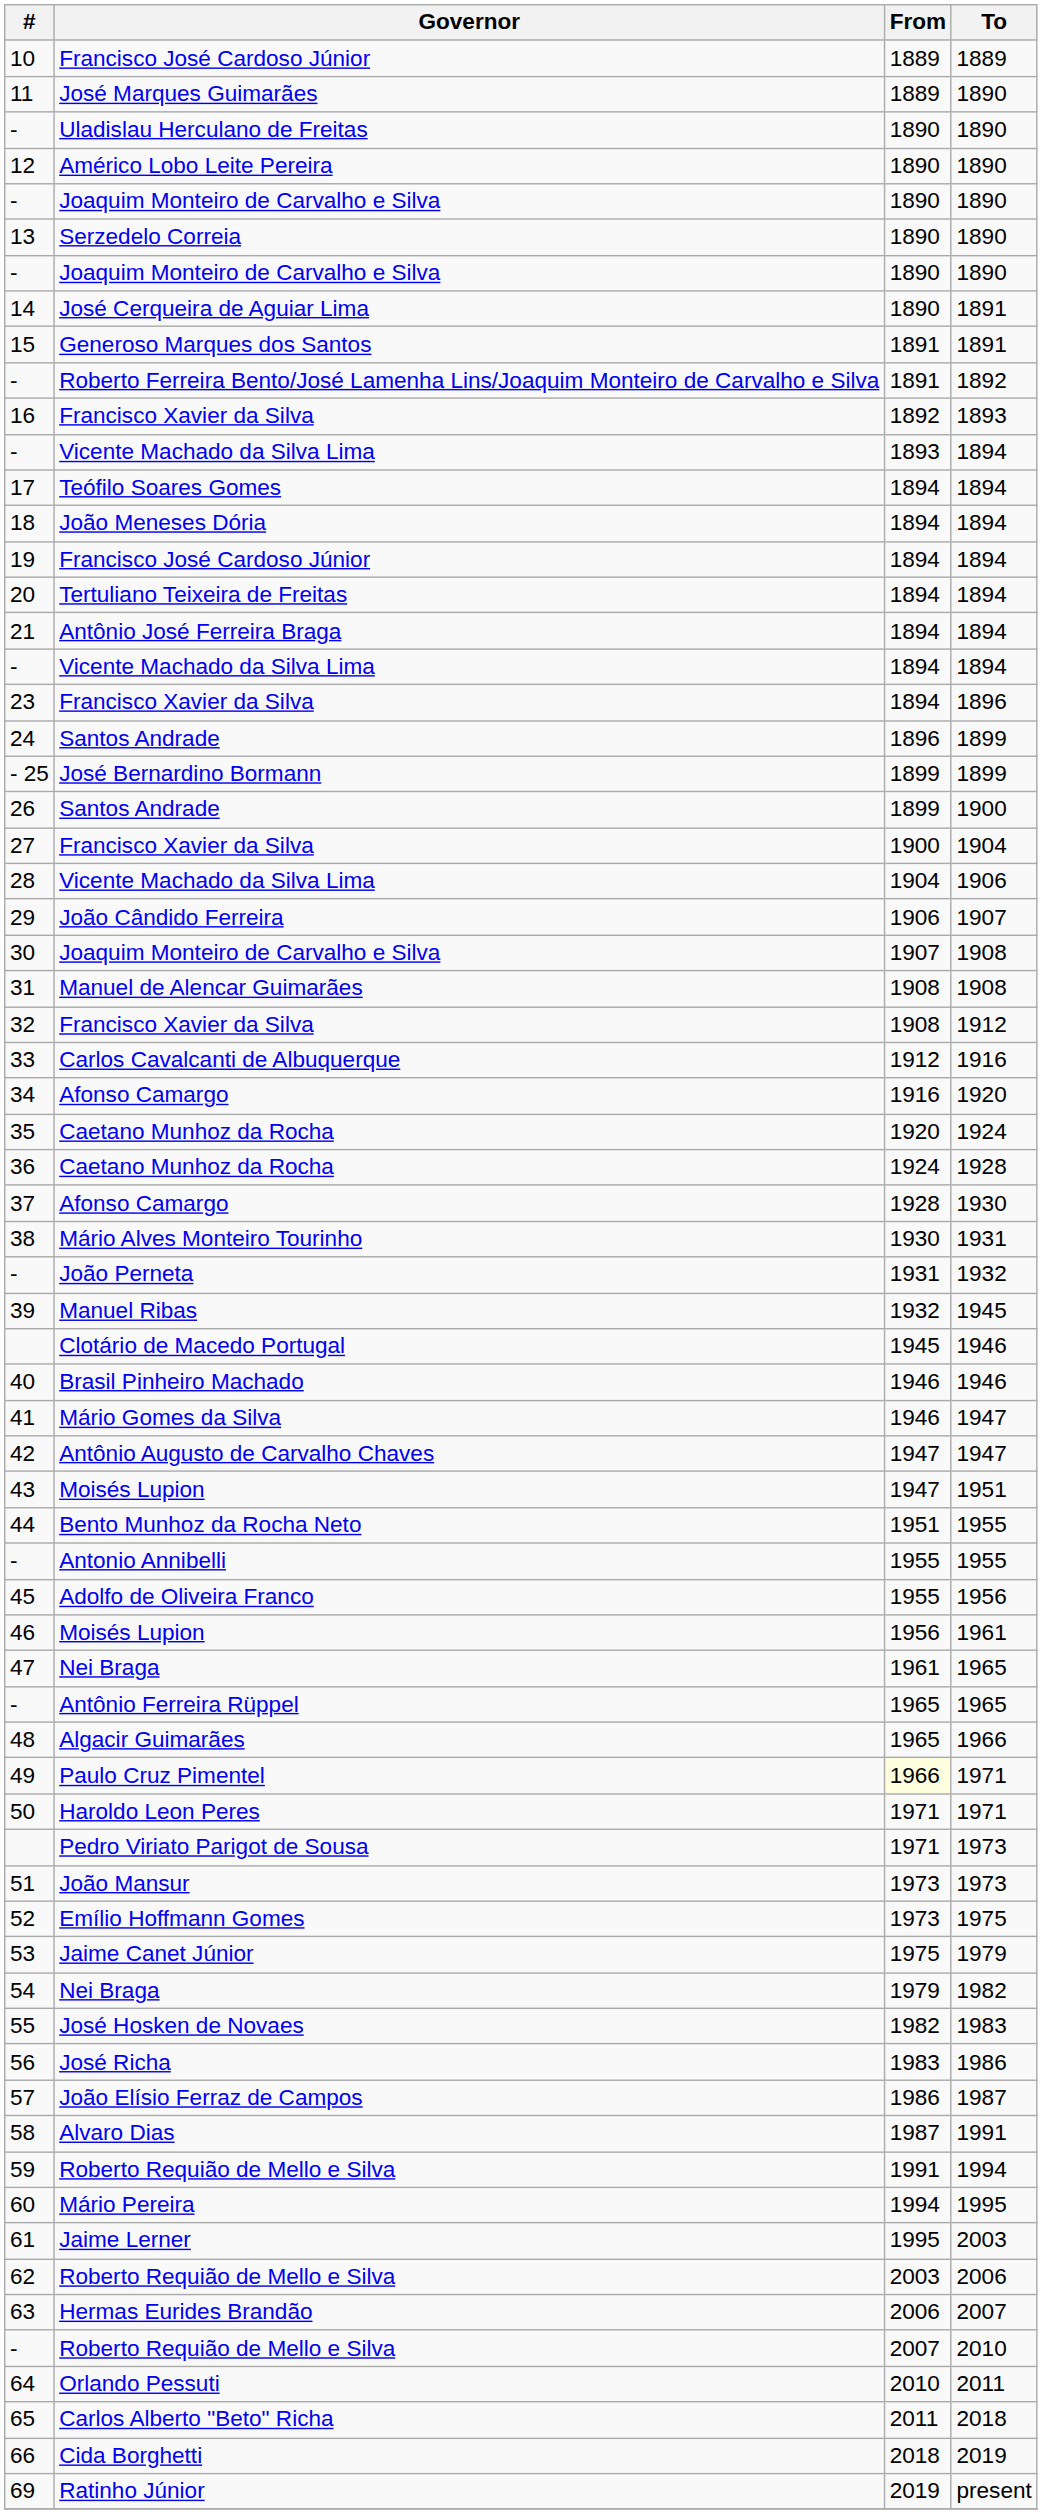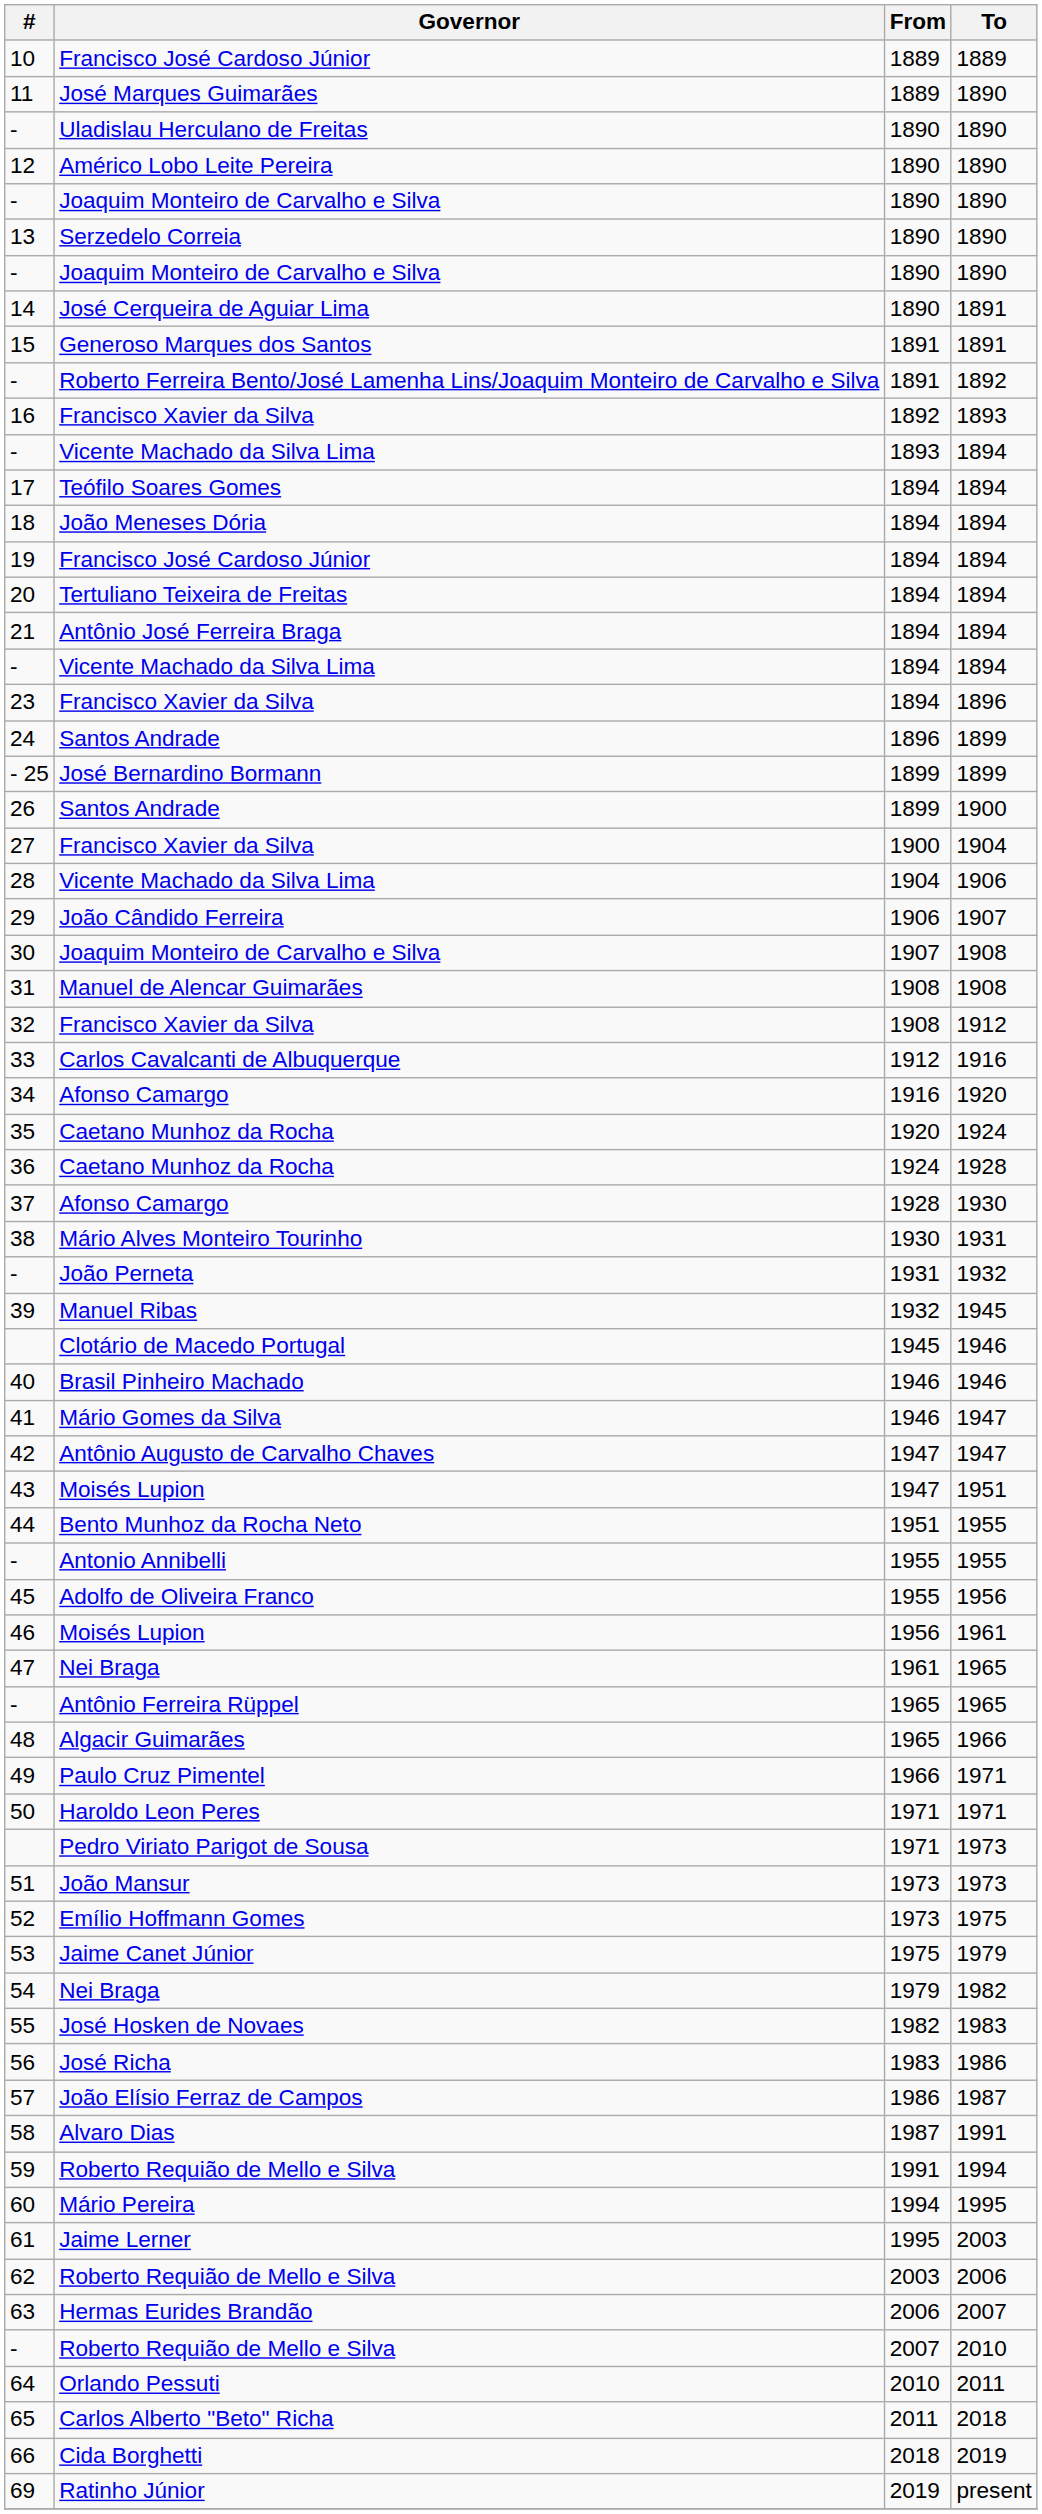(915, 1775) lightyellow background -> (915, 1775) no background
